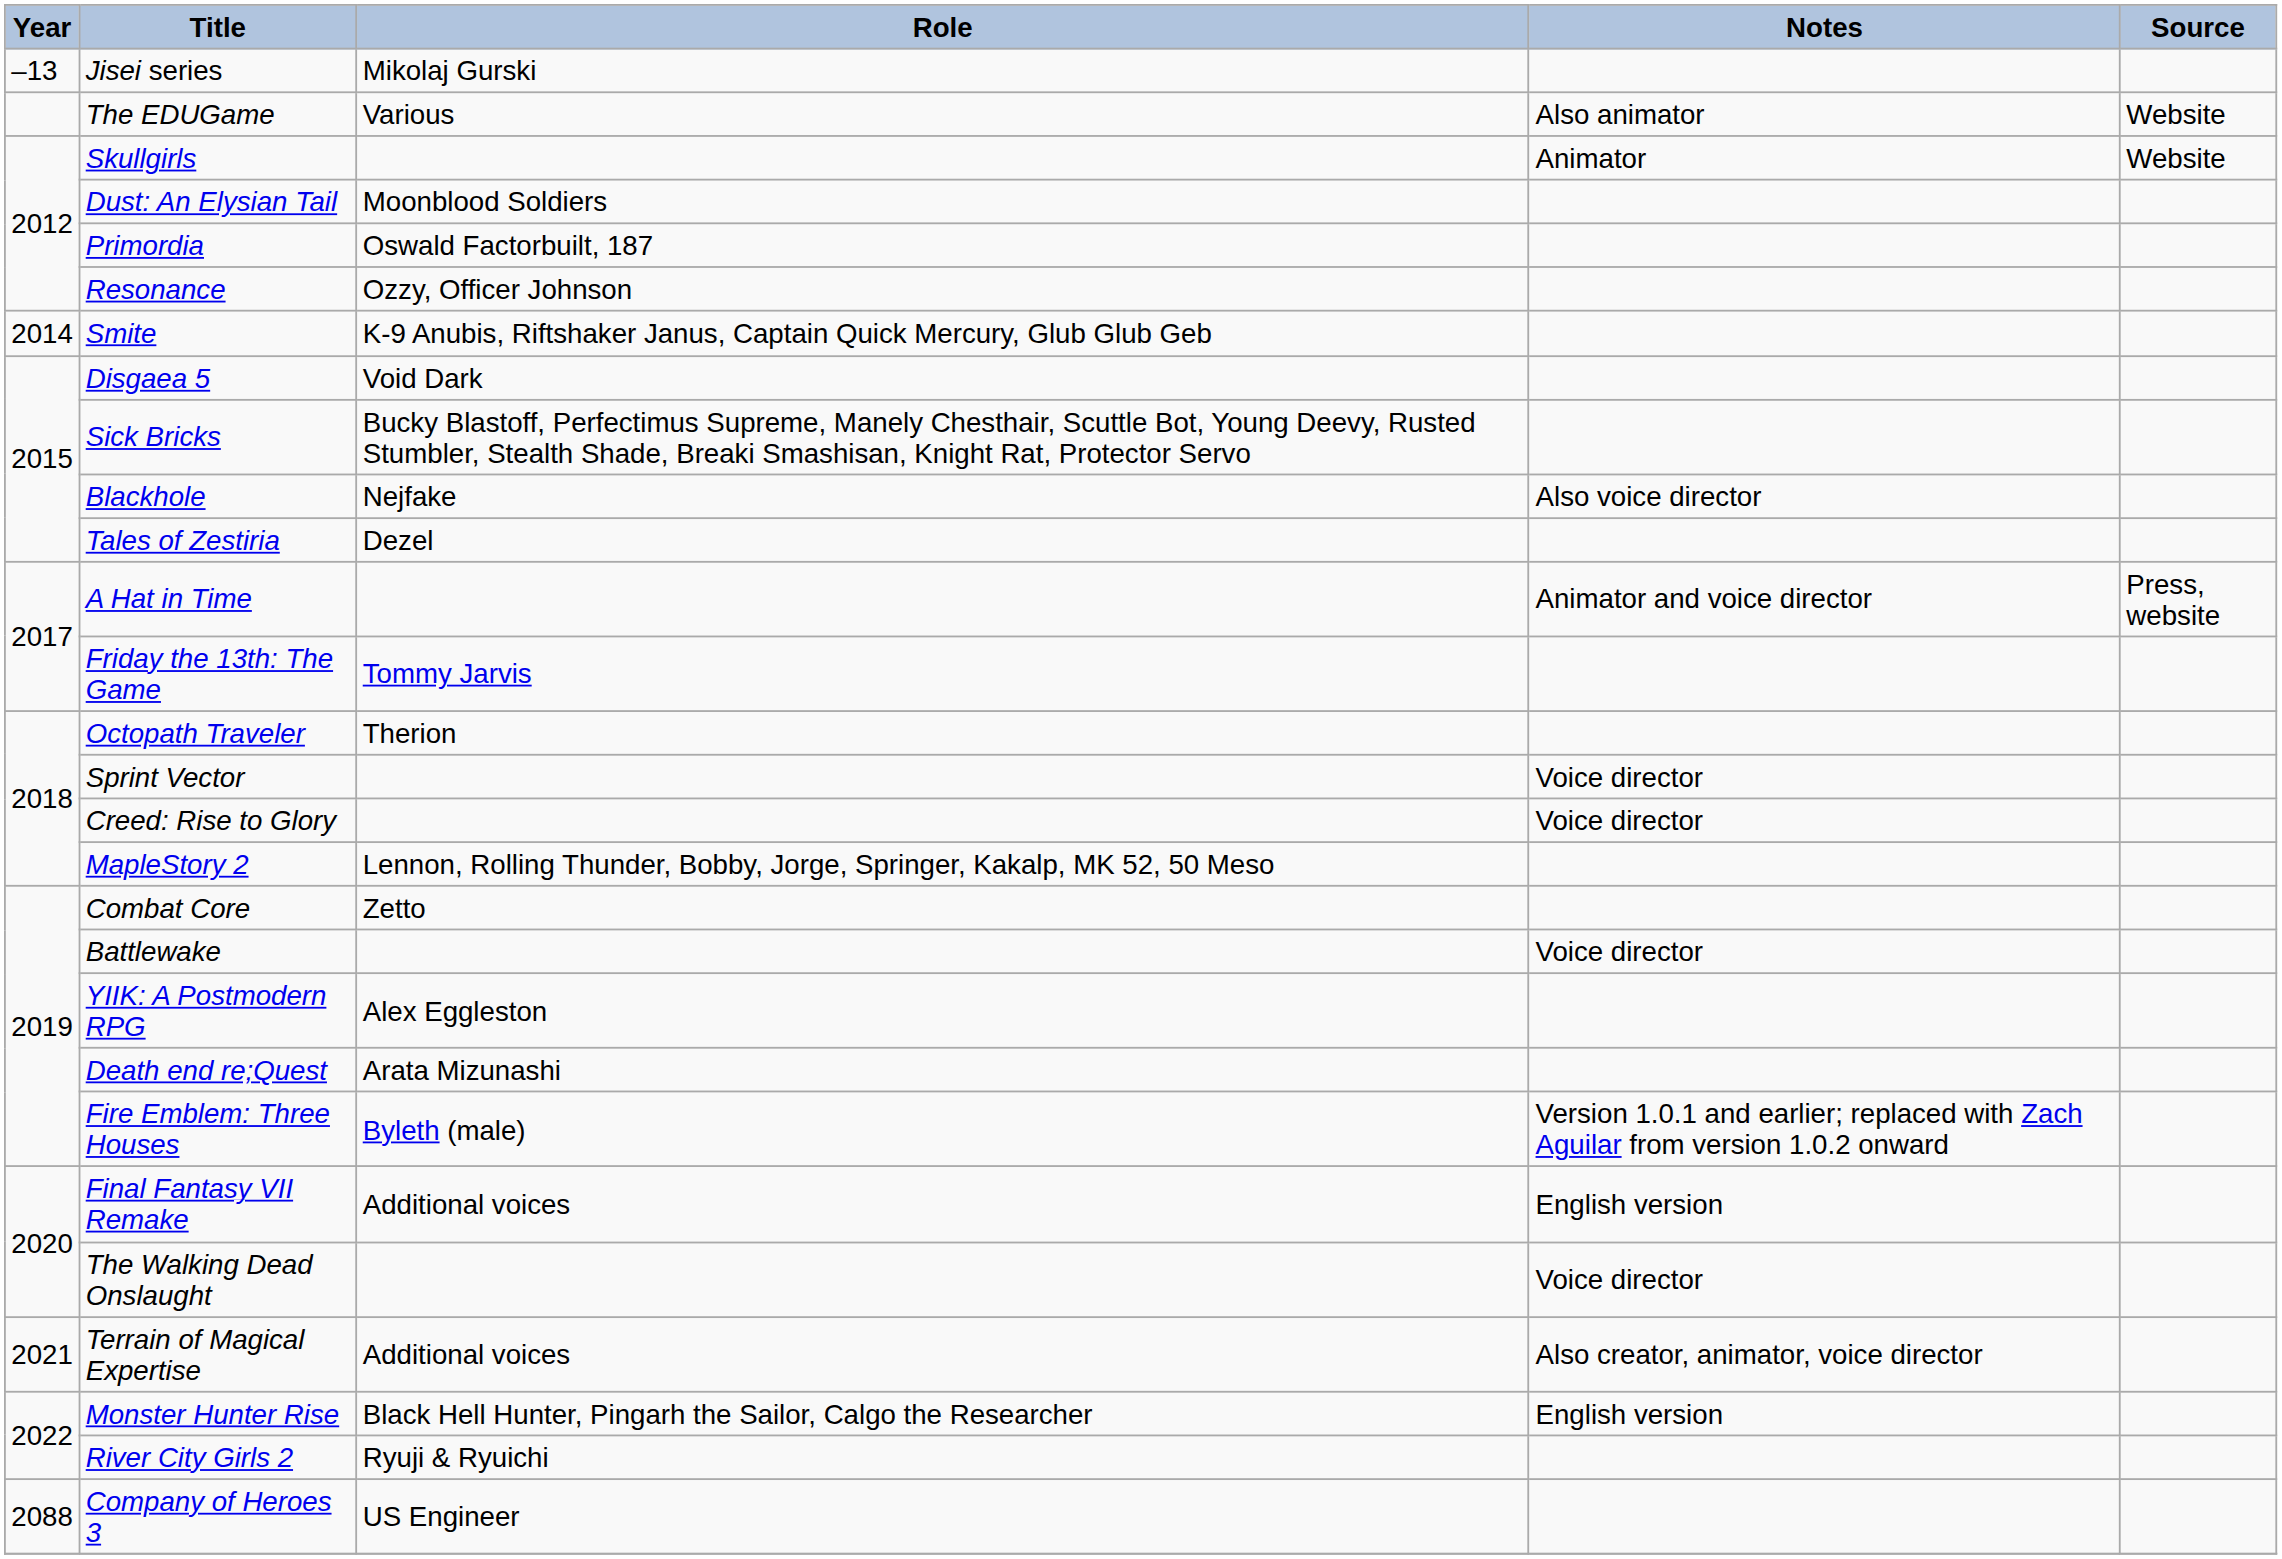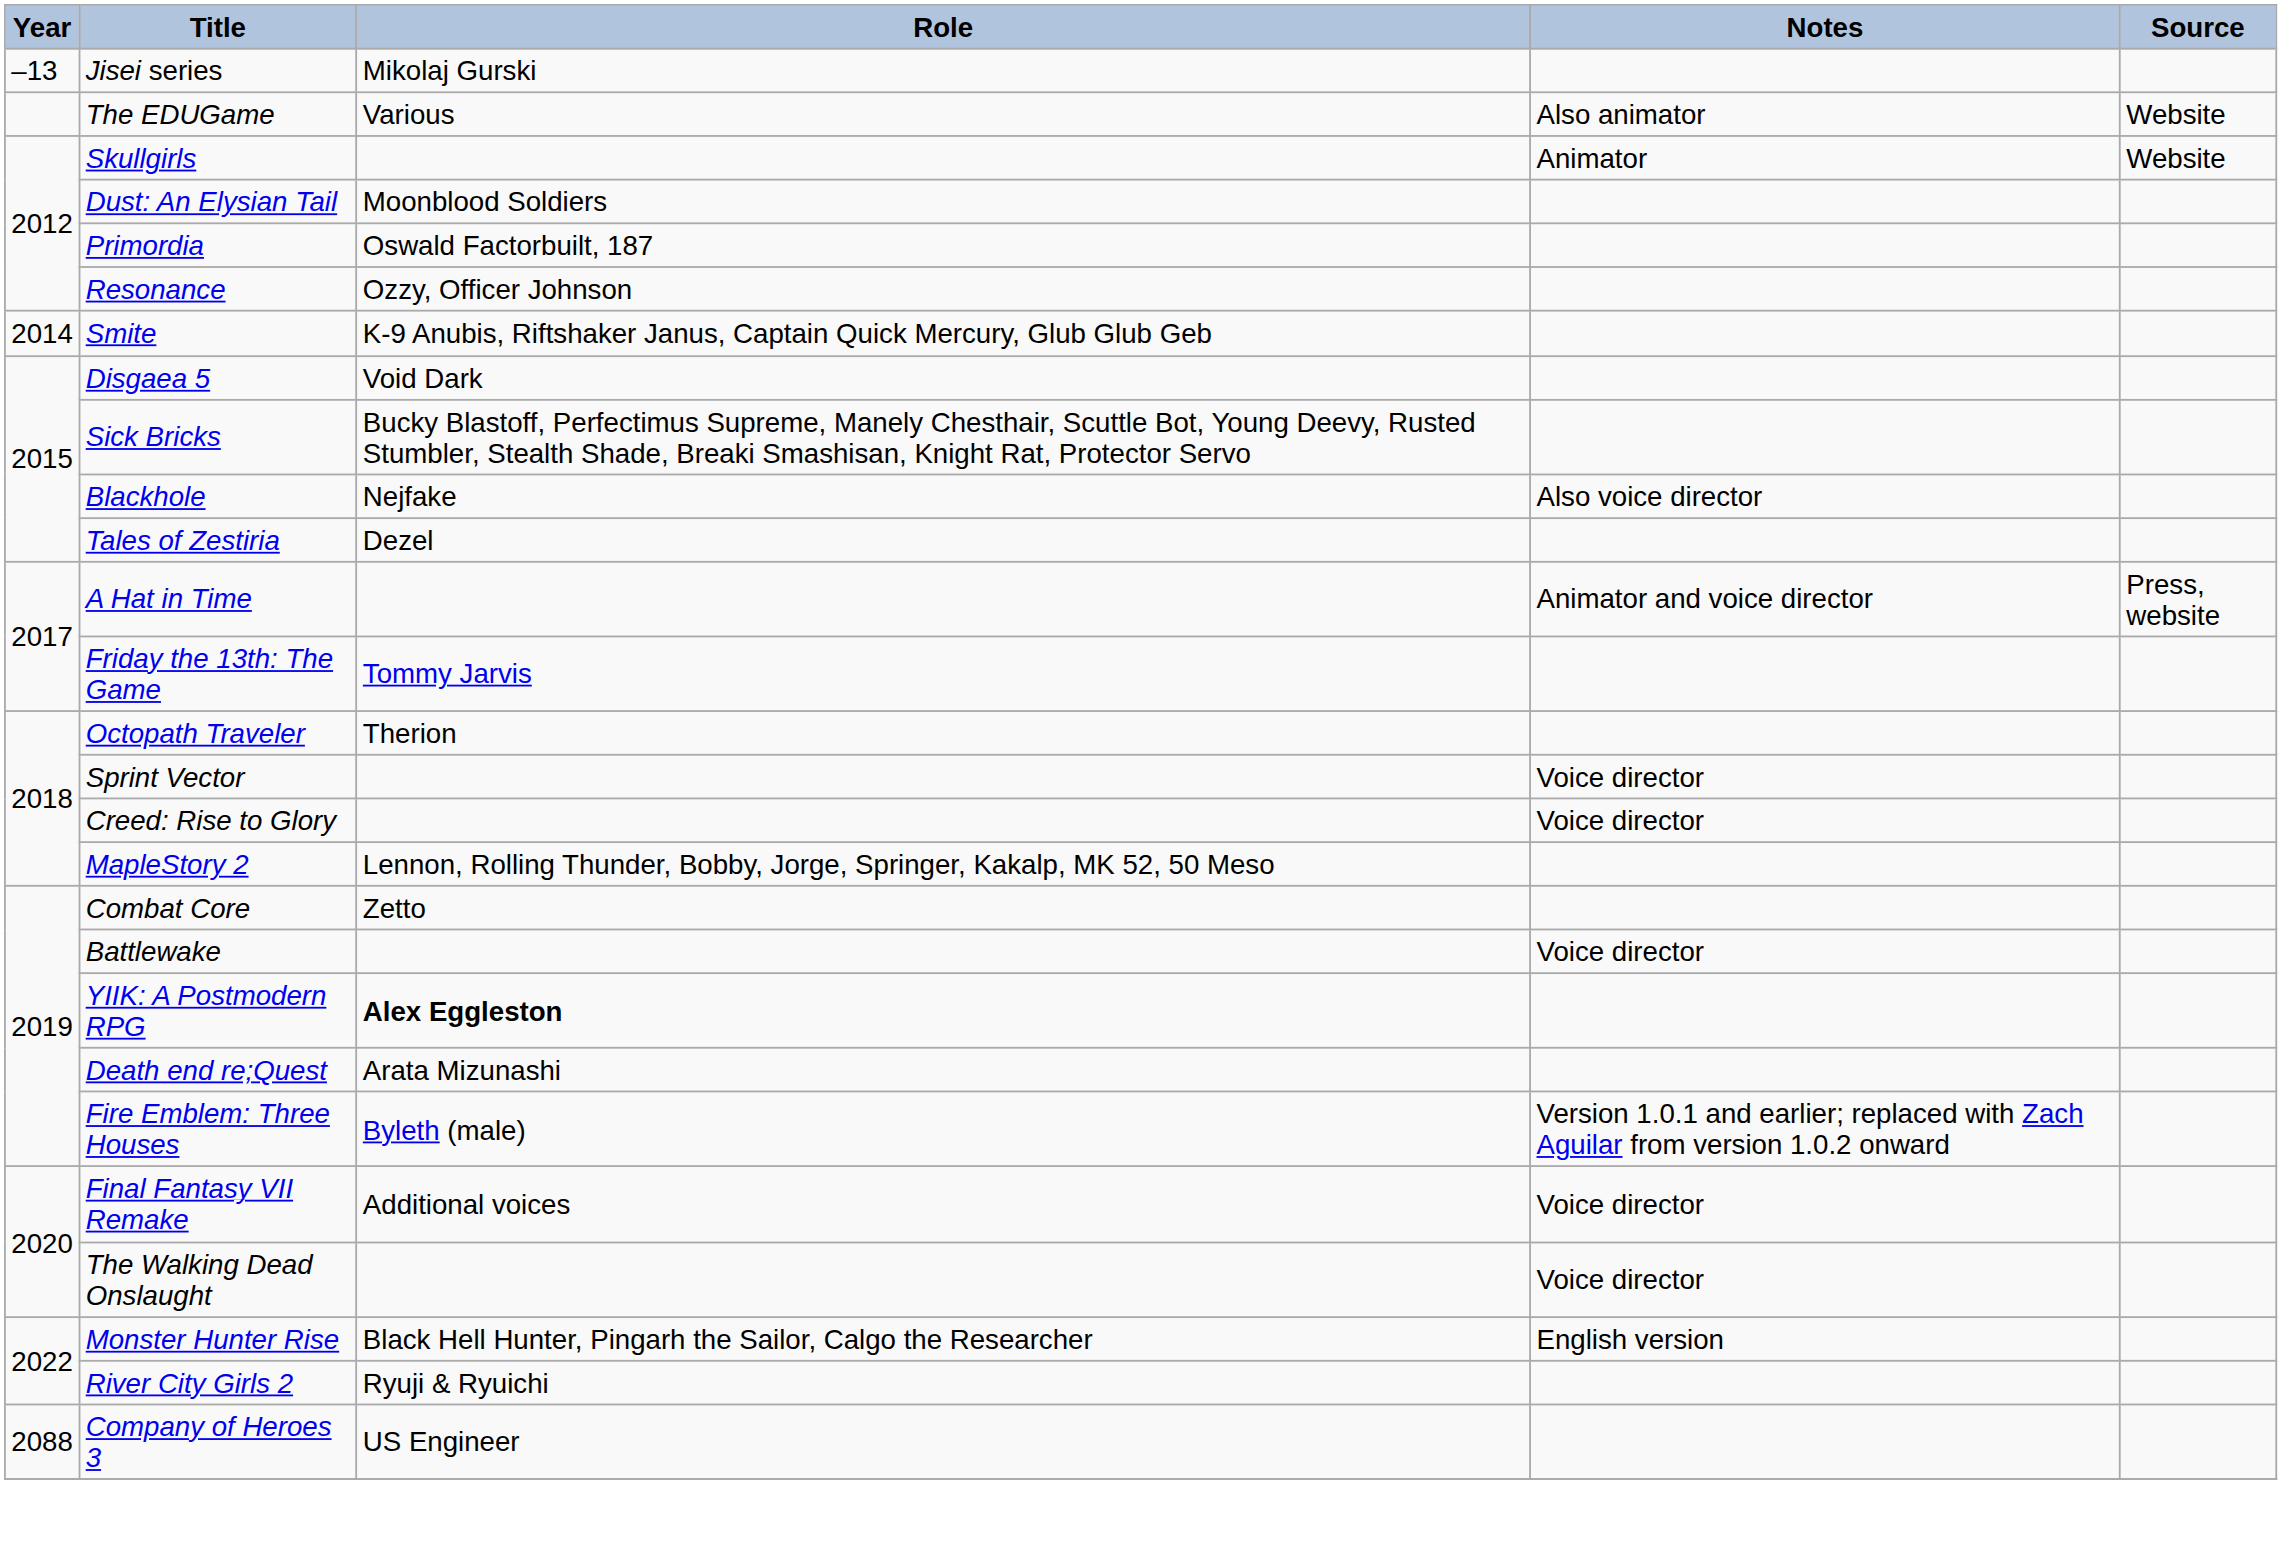(455, 1011) normal -> (463, 1011) bold
(1629, 1204) English version -> (1620, 1204) Voice director
- row: (195, 1354)
